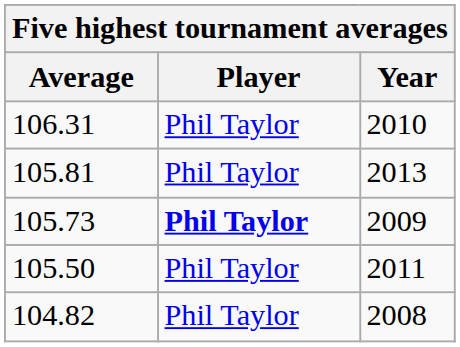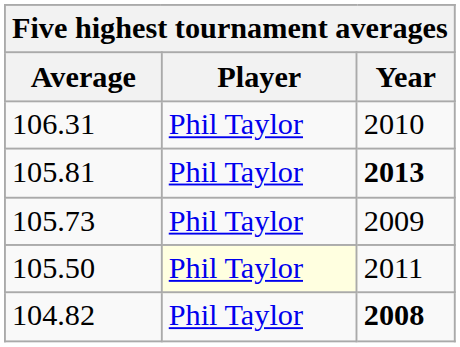(397, 172) normal -> (394, 172) bold
(236, 220) bold -> (236, 220) normal
(232, 268) no background -> (236, 268) lightyellow background
(397, 316) normal -> (394, 316) bold
